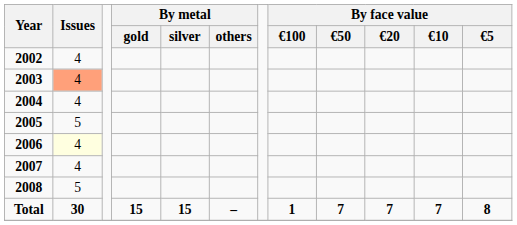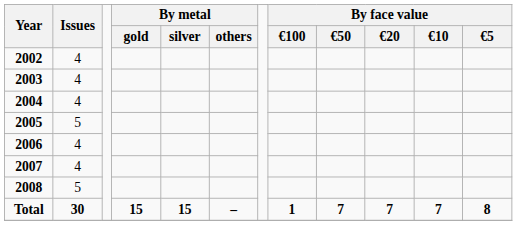(78, 79) lightsalmon background -> (78, 79) no background
(78, 144) lightyellow background -> (78, 144) no background
